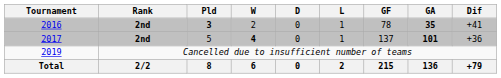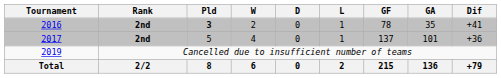(430, 25) bold -> (430, 25) normal
(253, 39) bold -> (253, 39) normal
(430, 39) bold -> (430, 39) normal
